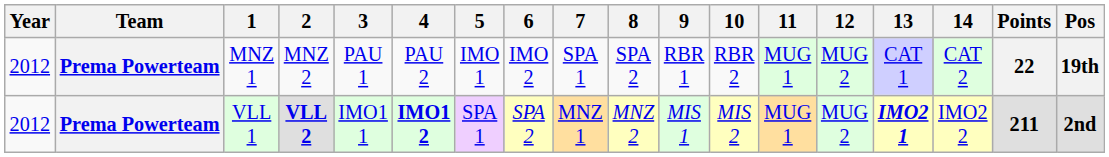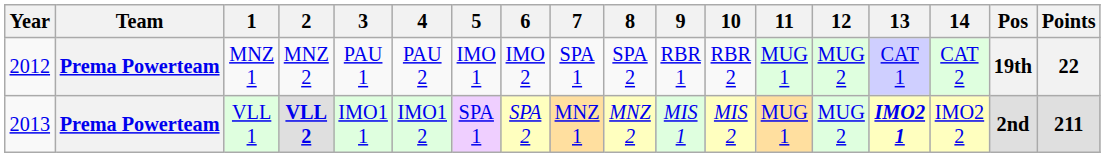columns swapped: (1080, 20) <-> (1024, 20)
(30, 123) 2012 -> (30, 123) 2013
(424, 123) bold -> (422, 123) normal
